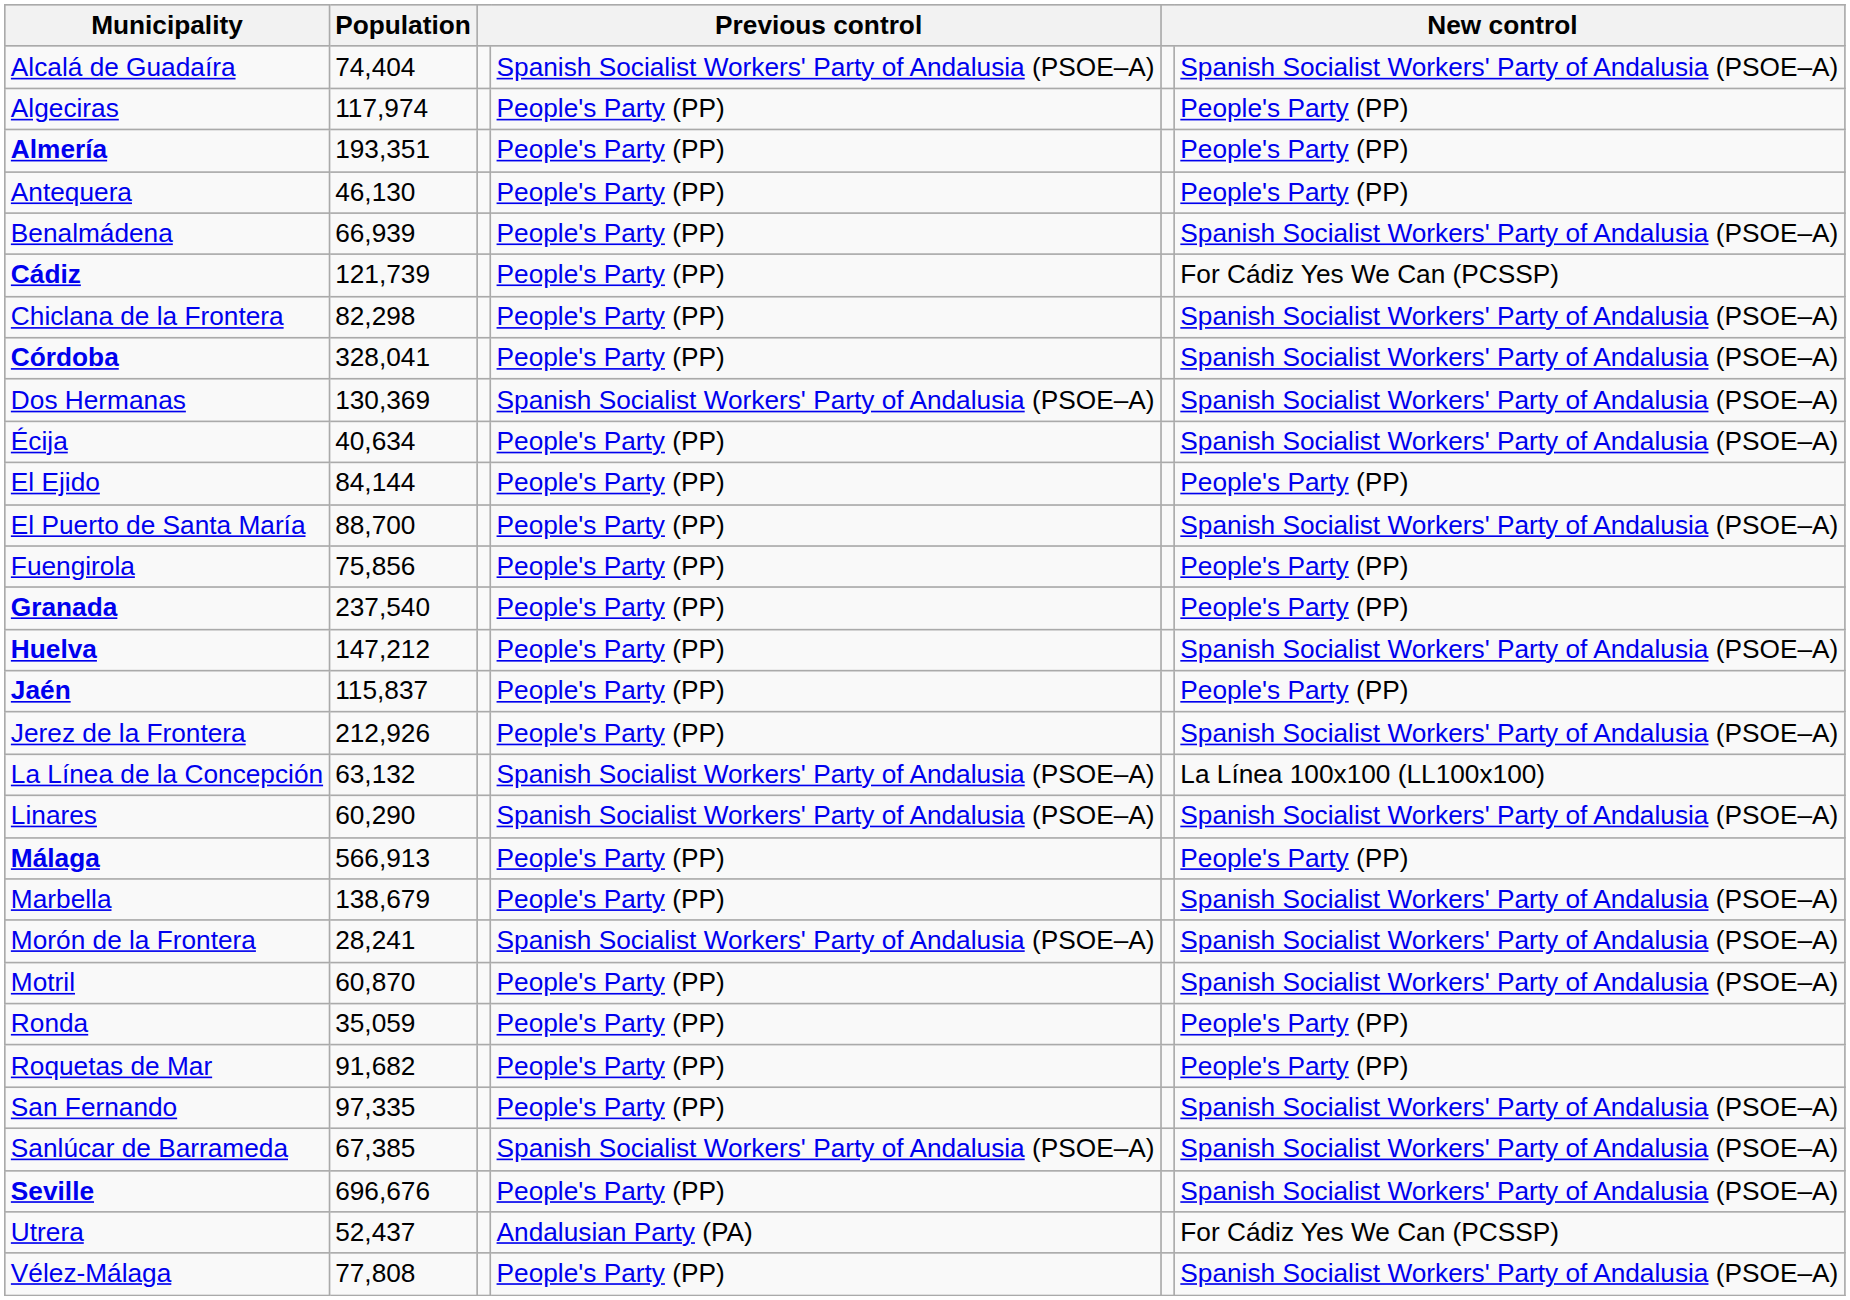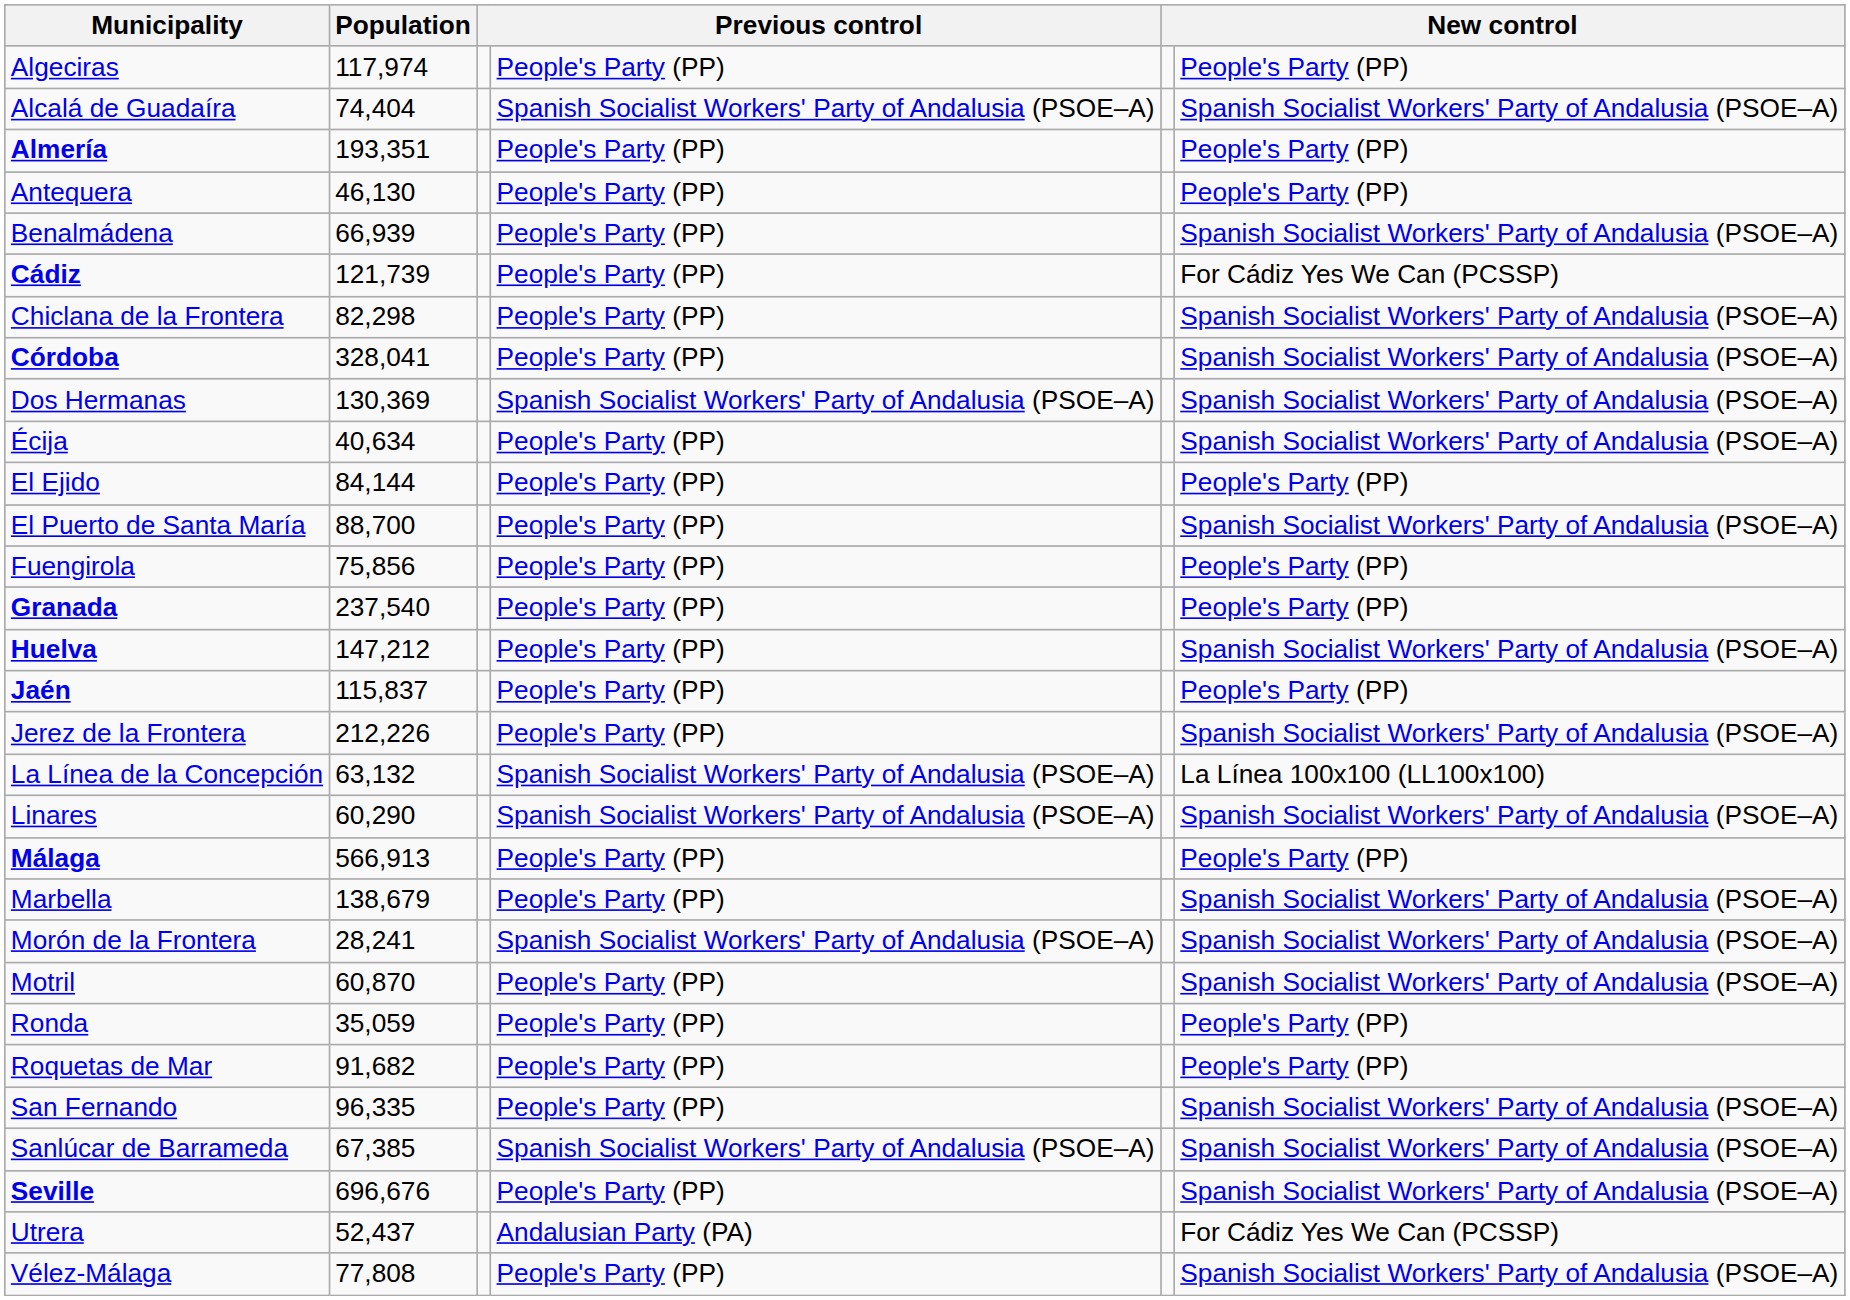rows swapped: (123, 66) <-> (65, 108)
(383, 732) 212,926 -> (383, 732) 212,226
(375, 1107) 97,335 -> (375, 1107) 96,335
